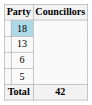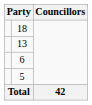(22, 28) lightblue background -> (22, 28) no background
